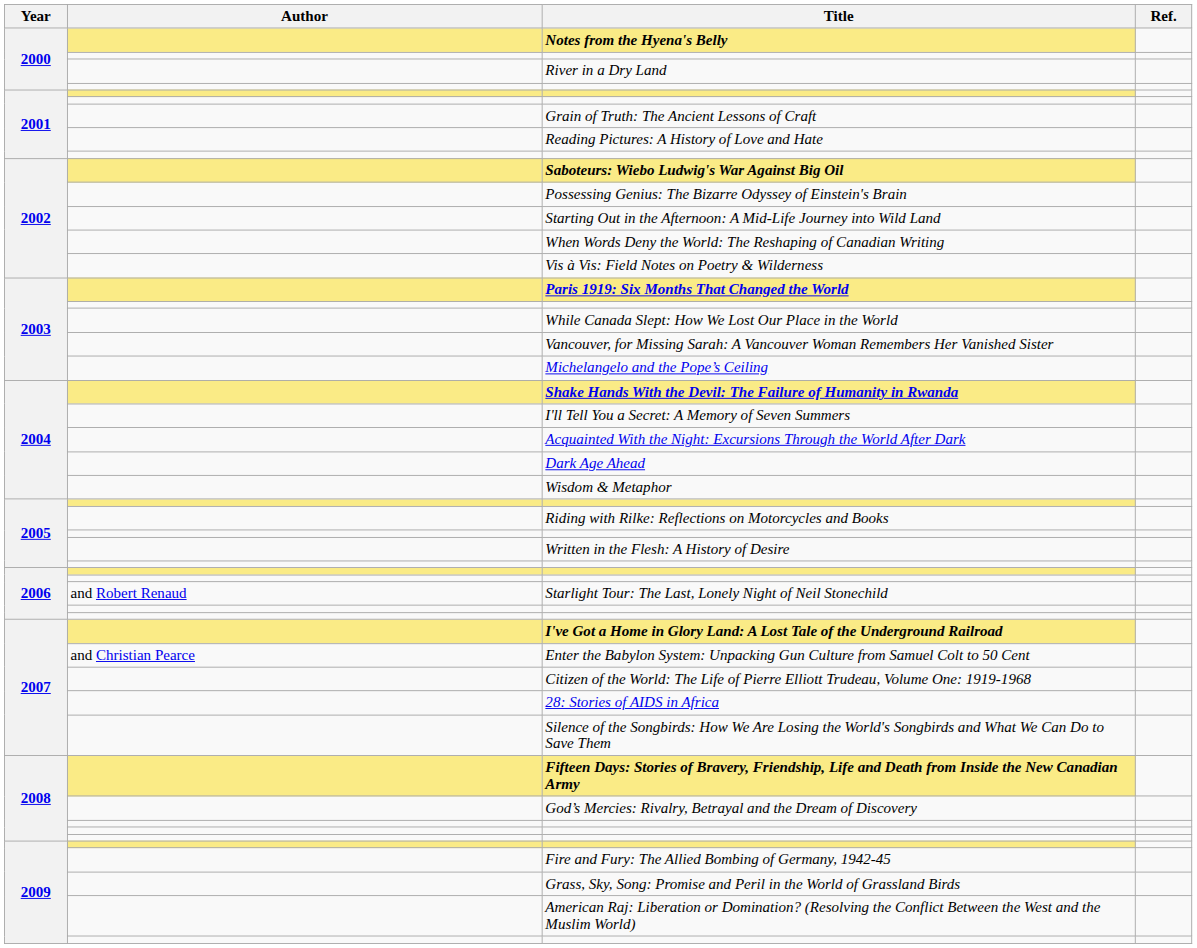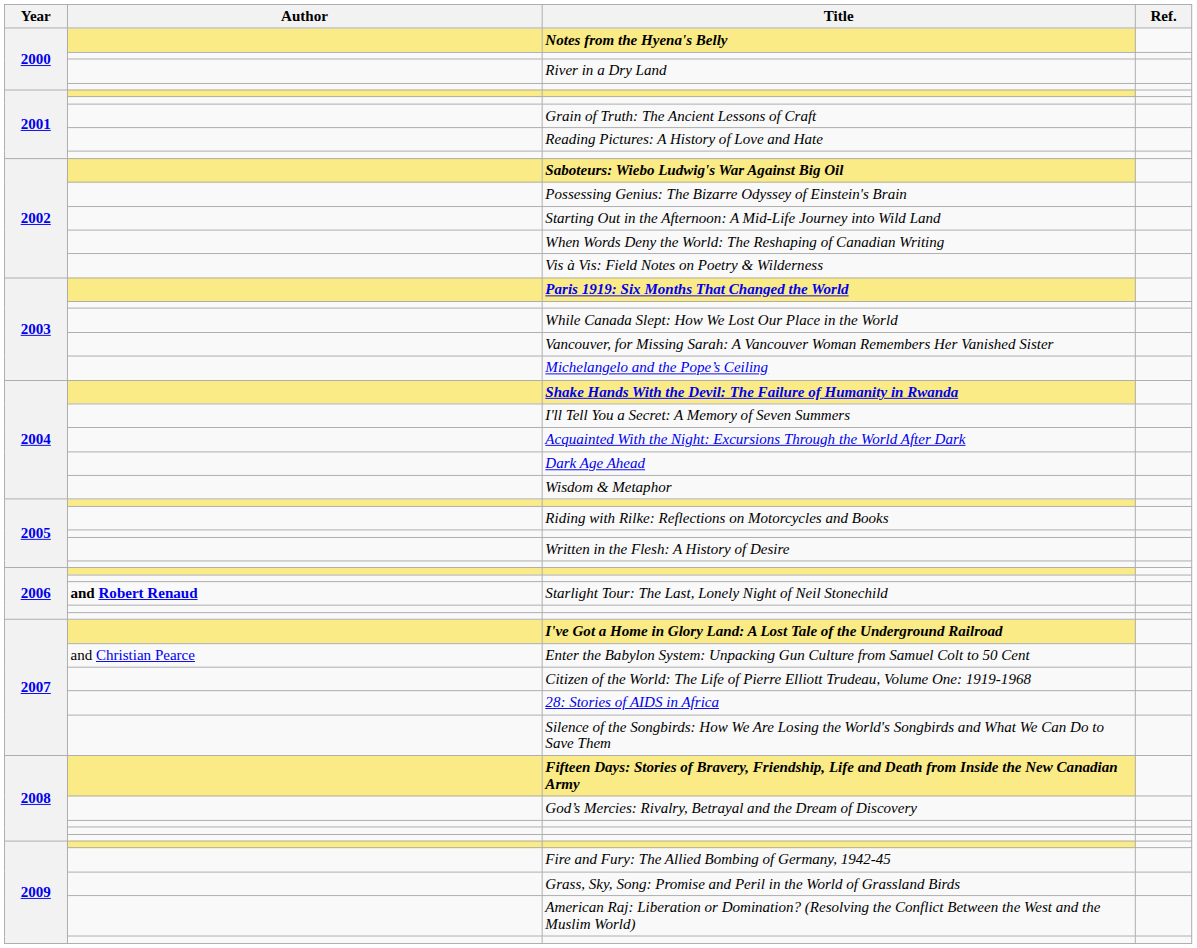(129, 593) normal -> (134, 593) bold
